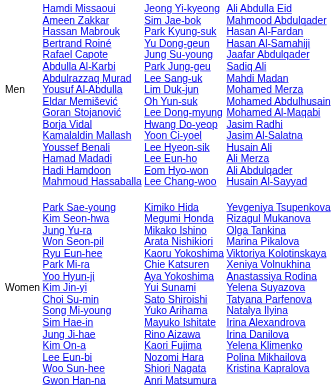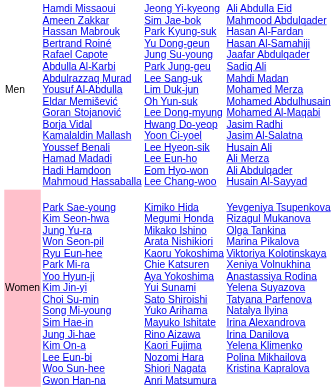(22, 288) no background -> (22, 288) pink background
